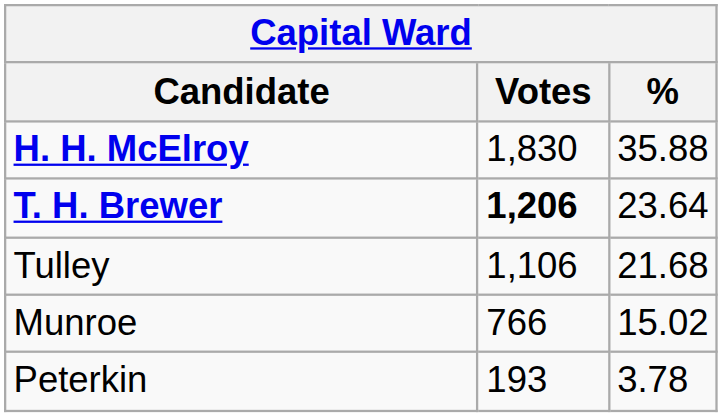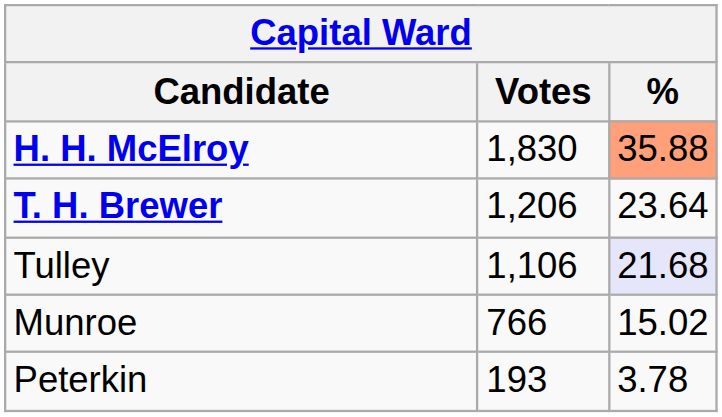(663, 149) no background -> (663, 149) lightsalmon background
(532, 206) bold -> (532, 206) normal
(663, 264) no background -> (663, 264) lavender background
